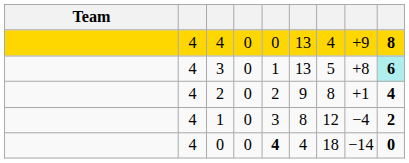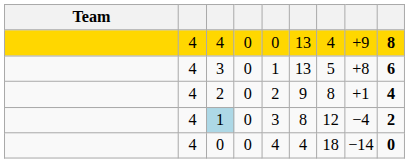(391, 68) paleturquoise background -> (391, 68) no background
(220, 119) no background -> (220, 119) lightblue background
(275, 145) bold -> (275, 145) normal
